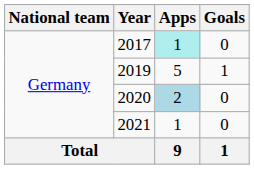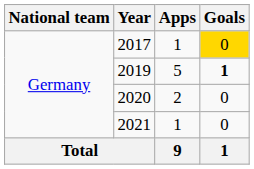(177, 44) paleturquoise background -> (177, 44) no background
(224, 44) no background -> (224, 44) gold background
(224, 71) normal -> (224, 71) bold
(177, 97) lightblue background -> (177, 97) no background
